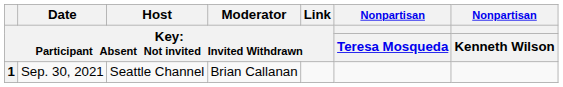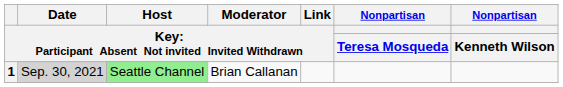(62, 72) no background -> (62, 72) lightgrey background
(157, 72) no background -> (157, 72) lightgreen background
